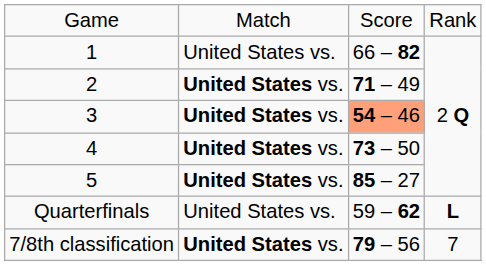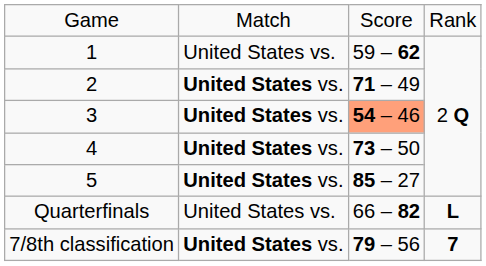(386, 52) 66 – 82 -> (386, 52) 59 – 62
(386, 212) 59 – 62 -> (386, 212) 66 – 82
(453, 244) normal -> (453, 244) bold
